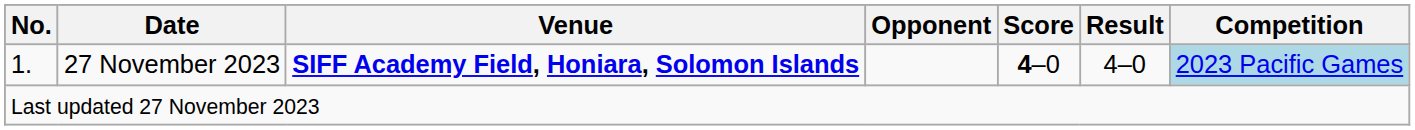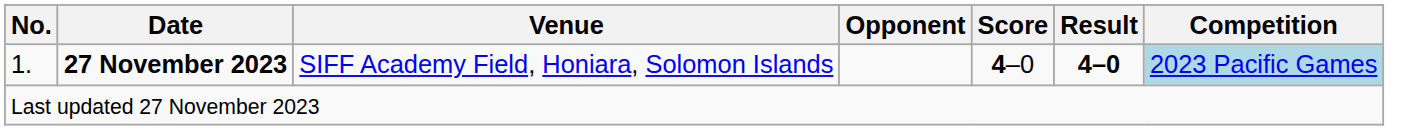(172, 65) normal -> (176, 65) bold
(576, 65) bold -> (566, 65) normal
(1125, 65) normal -> (1099, 65) bold
